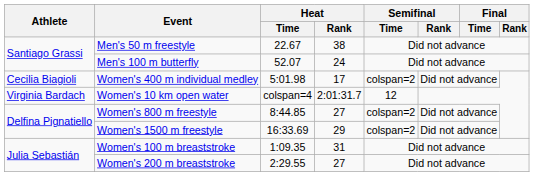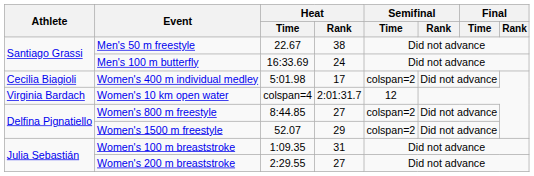(288, 63) 52.07 -> (288, 63) 16:33.69
(288, 130) 16:33.69 -> (288, 130) 52.07
